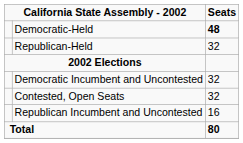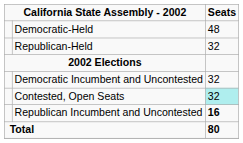(214, 29) bold -> (214, 29) normal
(214, 96) no background -> (214, 96) paleturquoise background
(214, 113) normal -> (214, 113) bold
